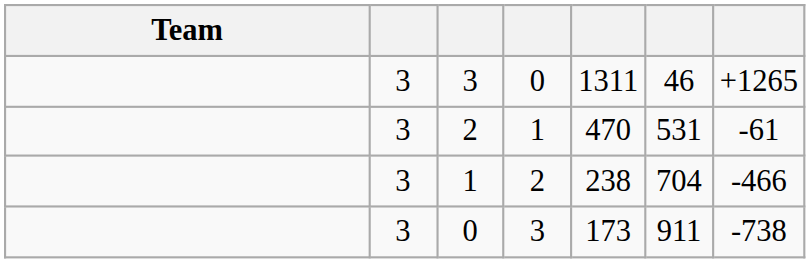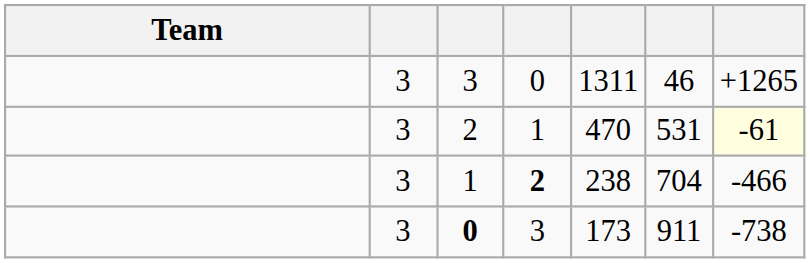(759, 130) no background -> (759, 130) lightyellow background
(537, 181) normal -> (537, 181) bold
(470, 231) normal -> (470, 231) bold
